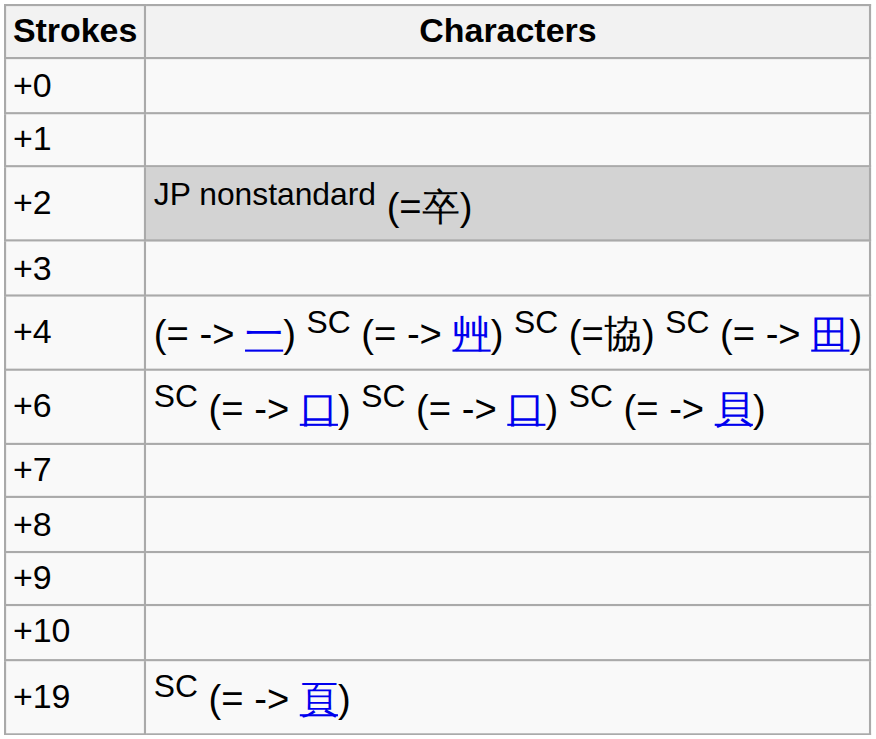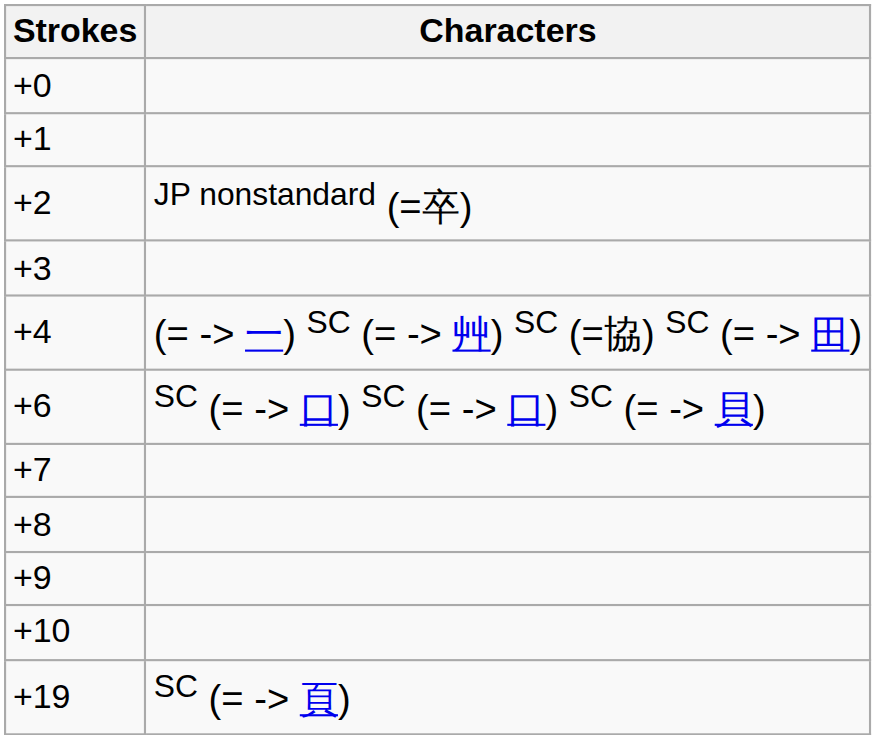(313, 202) lightgrey background -> (313, 202) no background
